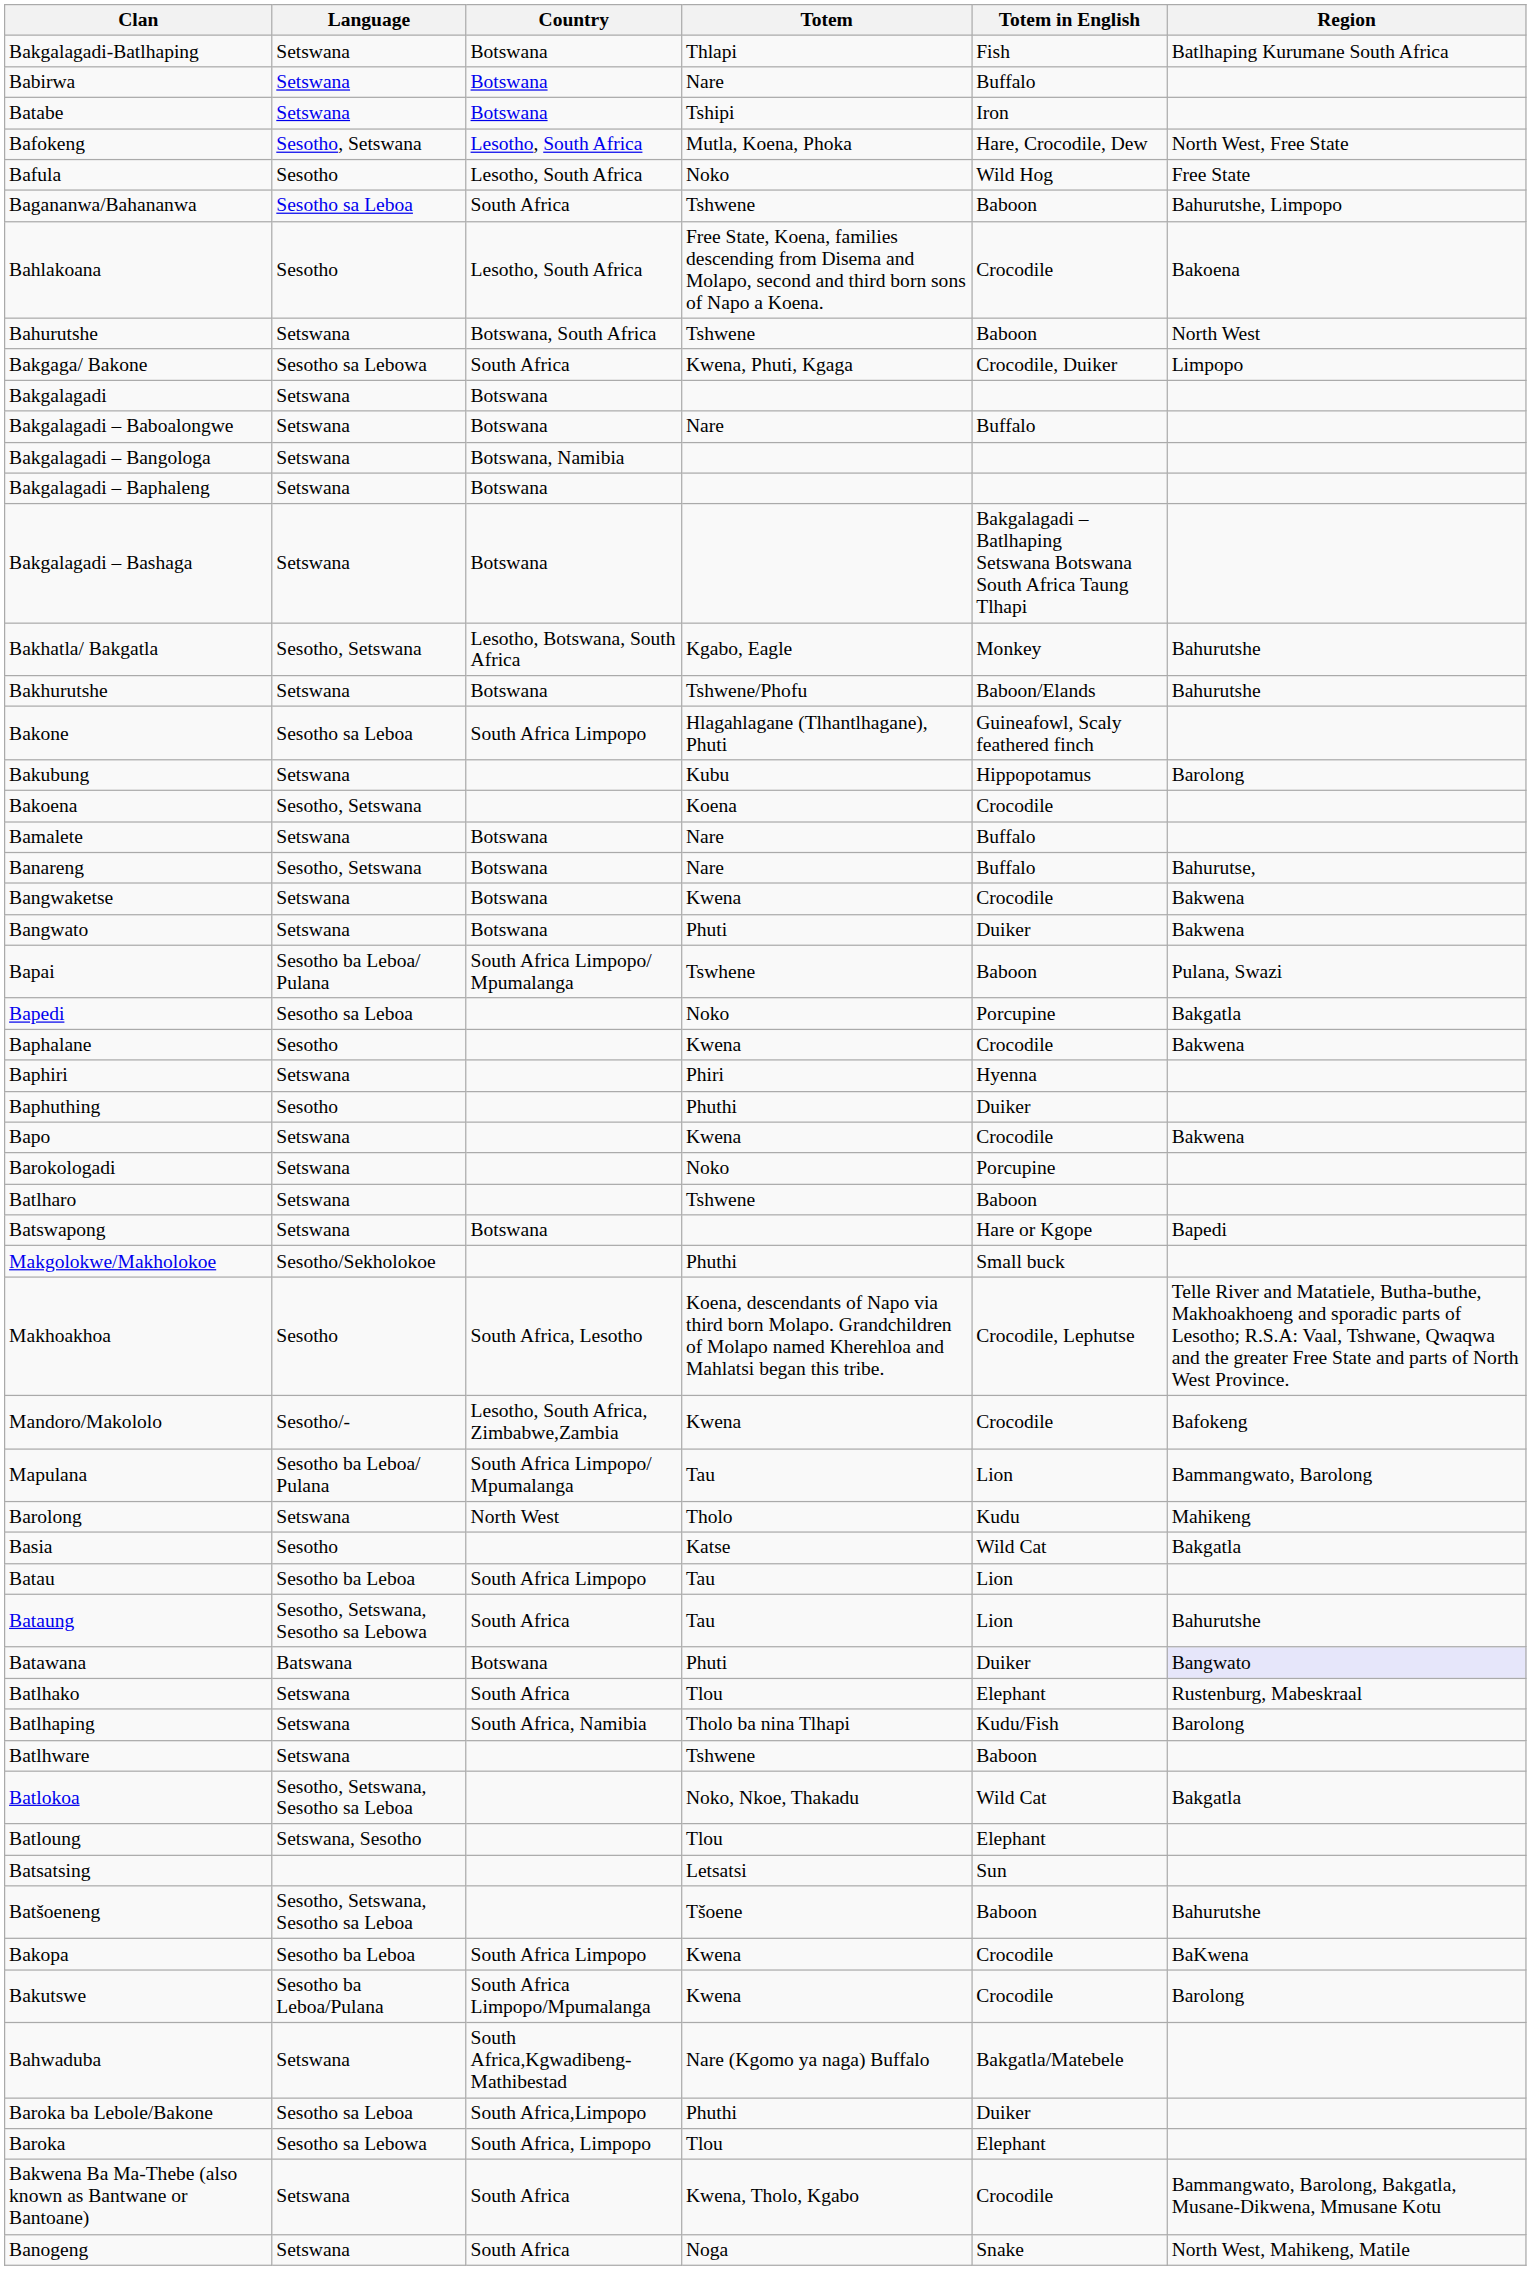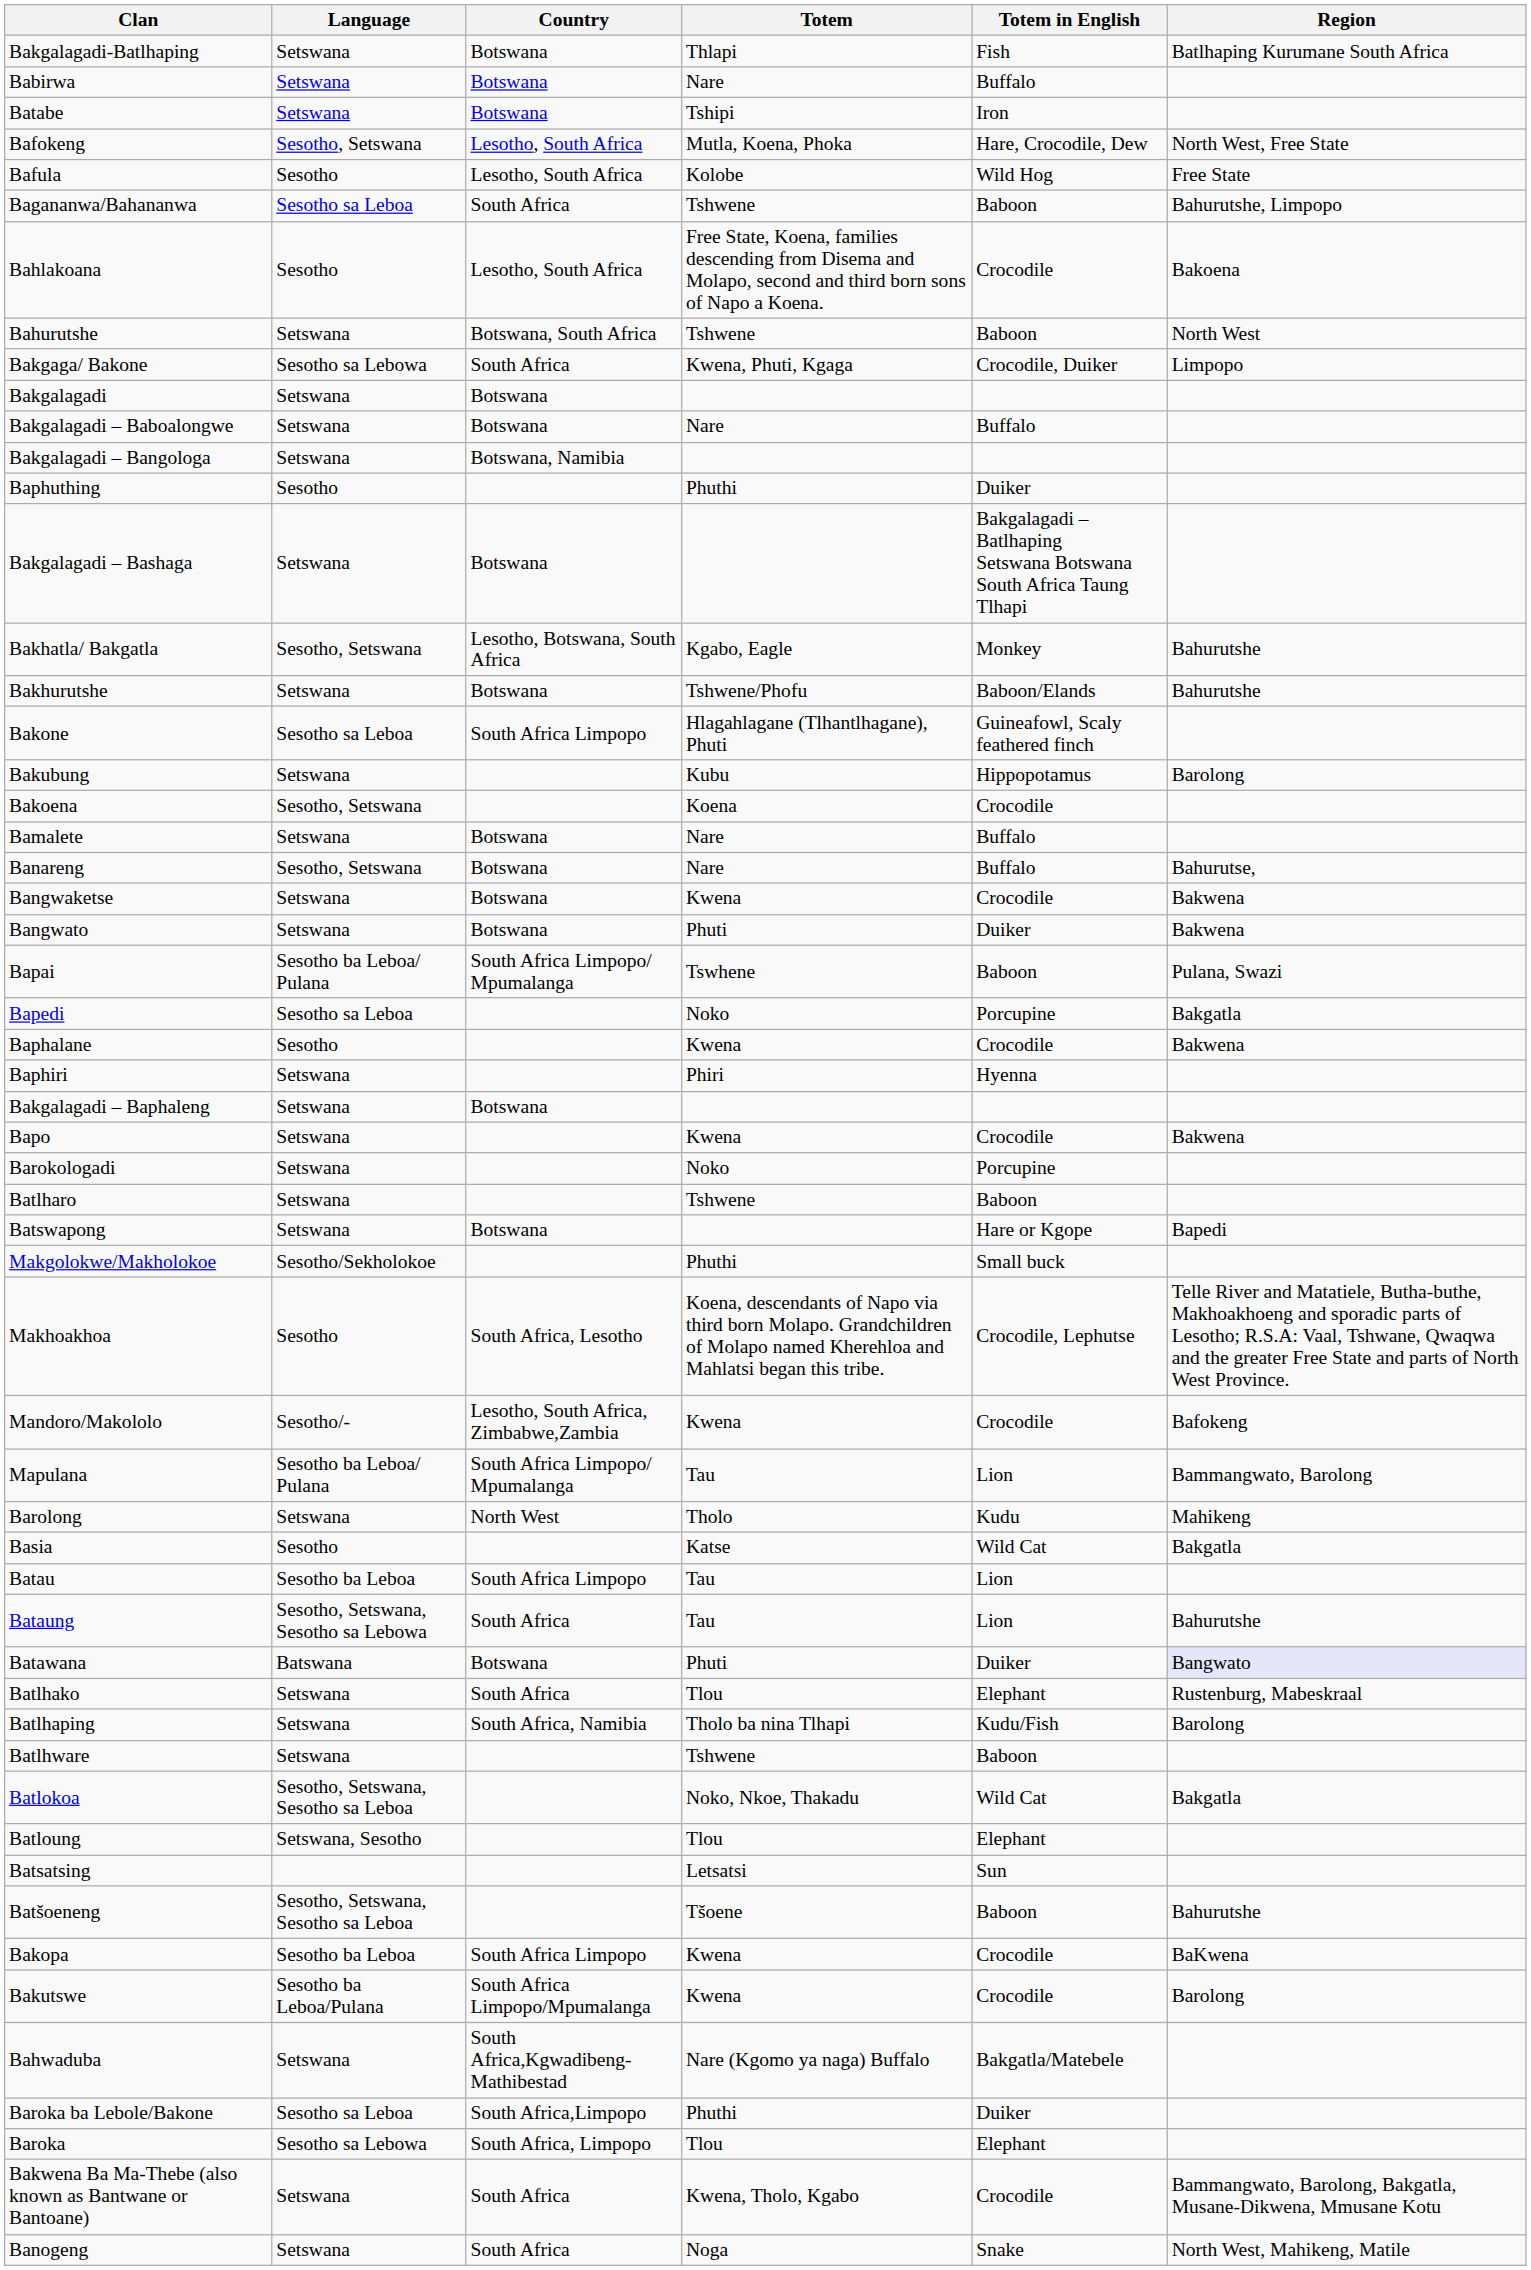(708, 174) Noko -> (715, 174) Kolobe
rows swapped: (109, 488) <-> (55, 1106)
